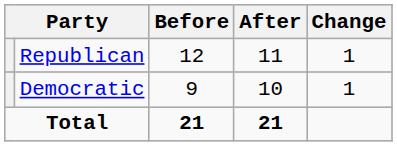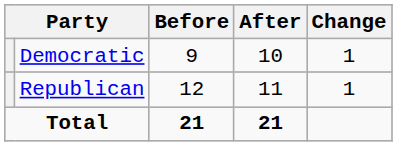rows swapped: (82, 56) <-> (82, 90)
